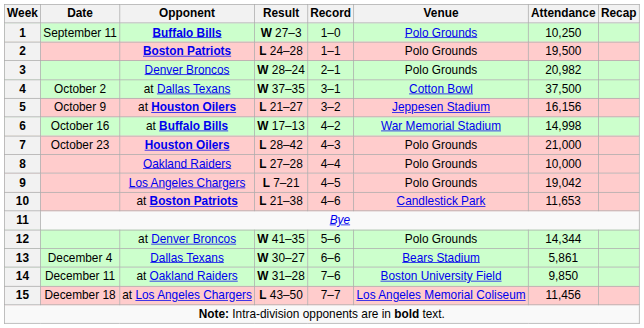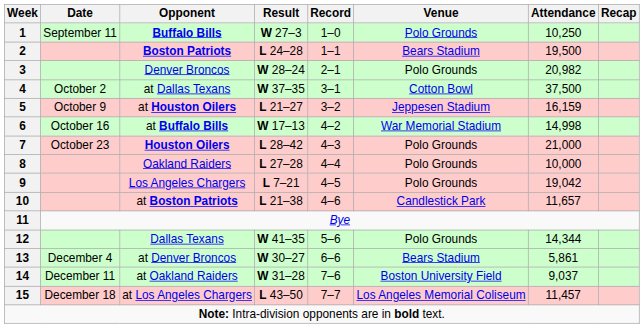(441, 51) Polo Grounds -> (441, 51) Bears Stadium
(563, 107) 16,156 -> (563, 107) 16,159
(563, 201) 11,653 -> (563, 201) 11,657
(187, 239) at Denver Broncos -> (187, 239) Dallas Texans
(187, 257) Dallas Texans -> (187, 257) at Denver Broncos
(563, 276) 9,850 -> (563, 276) 9,037
(563, 295) 11,456 -> (563, 295) 11,457
